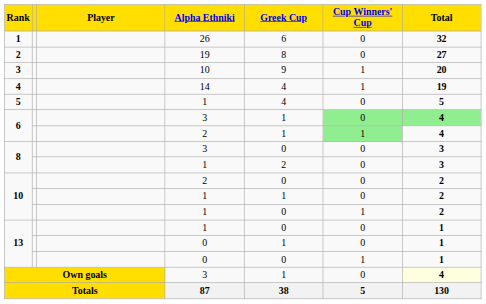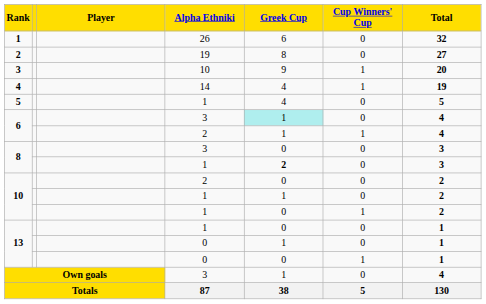(284, 117) no background -> (284, 117) paleturquoise background
(363, 117) lightgreen background -> (363, 117) no background
(442, 117) lightgreen background -> (442, 117) no background
(363, 133) lightgreen background -> (363, 133) no background
(284, 165) normal -> (284, 165) bold
(442, 275) lightyellow background -> (442, 275) no background
